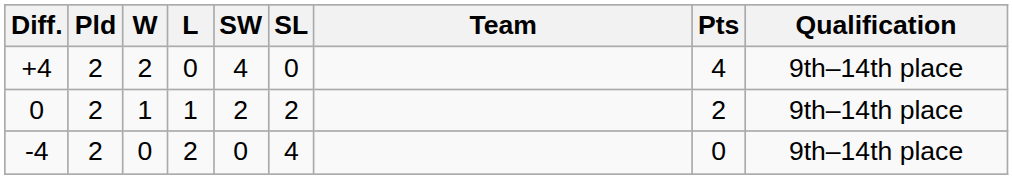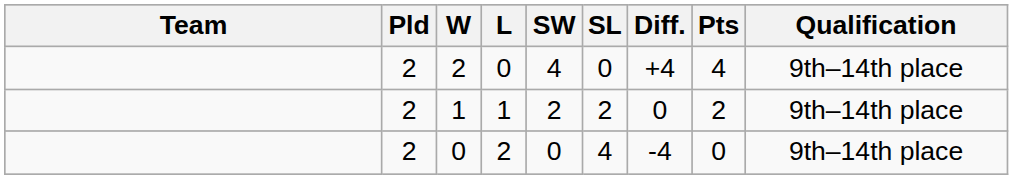columns swapped: (503, 25) <-> (37, 25)
